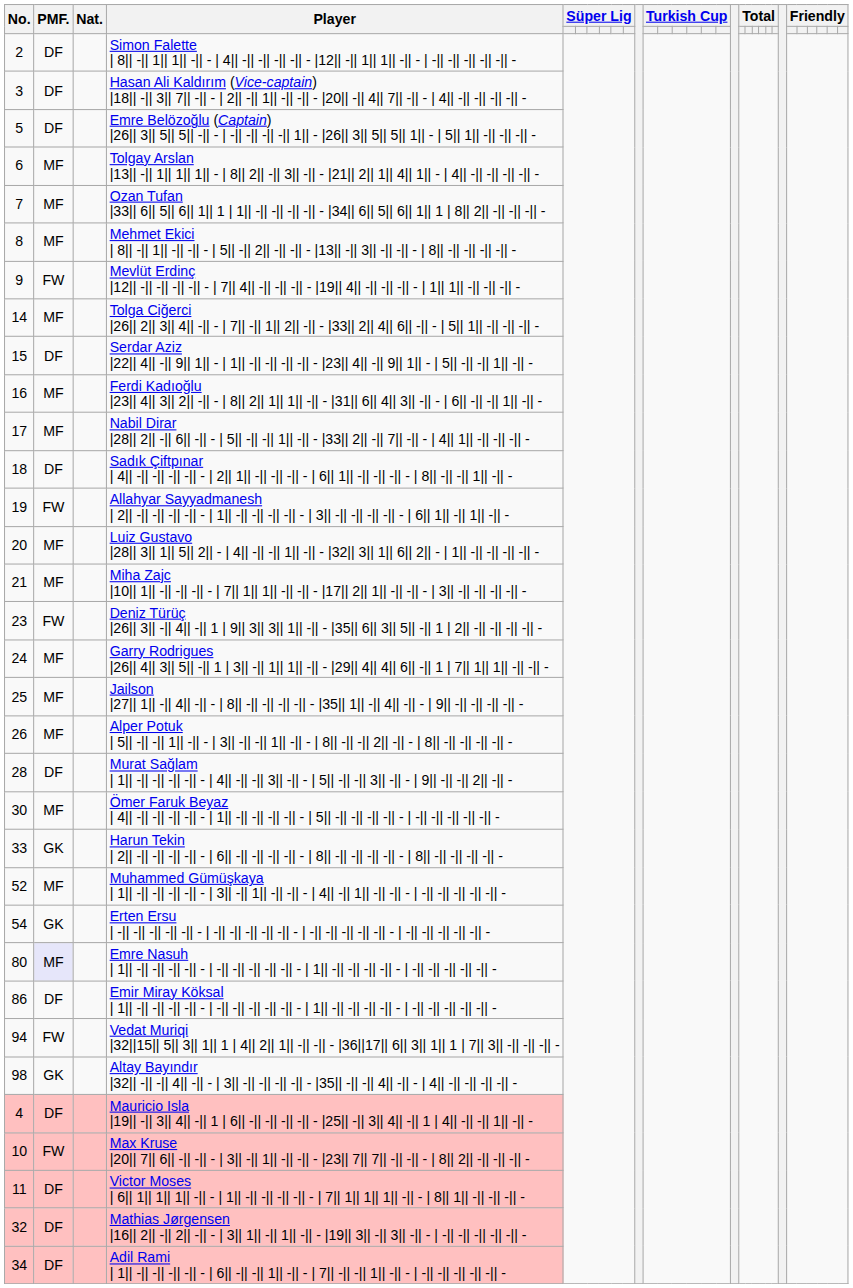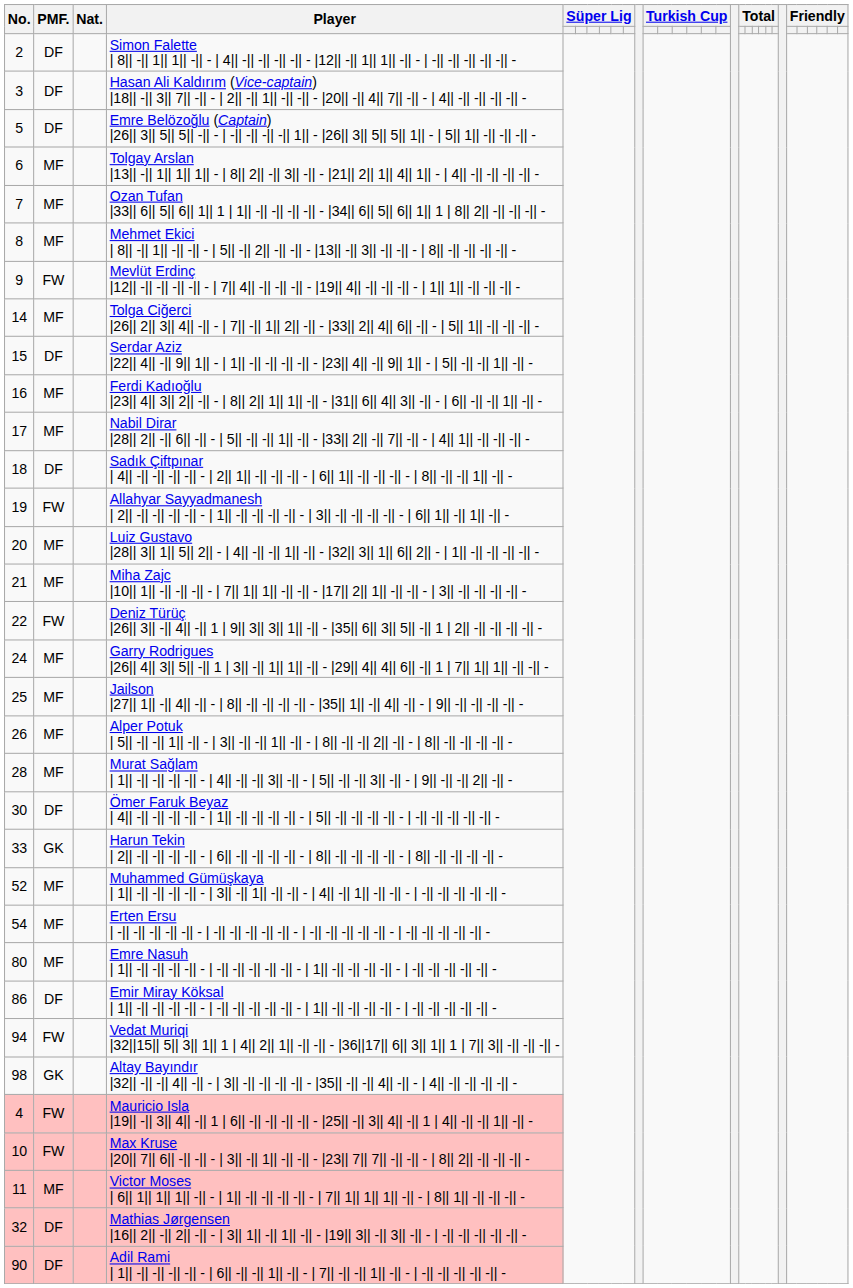(19, 620) 23 -> (19, 620) 22
(53, 772) DF -> (53, 772) MF
(53, 810) MF -> (53, 810) DF
(53, 924) GK -> (53, 924) MF
(53, 962) lavender background -> (53, 962) no background
(53, 1113) DF -> (53, 1113) FW
(53, 1189) DF -> (53, 1189) MF
(19, 1265) 34 -> (19, 1265) 90
